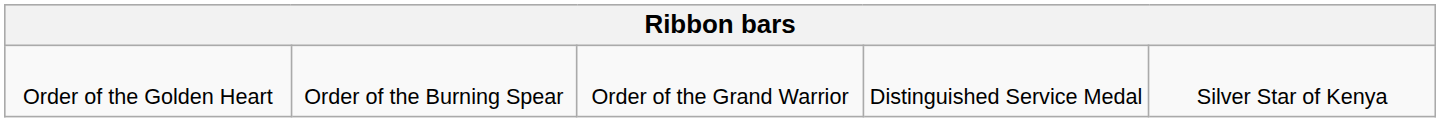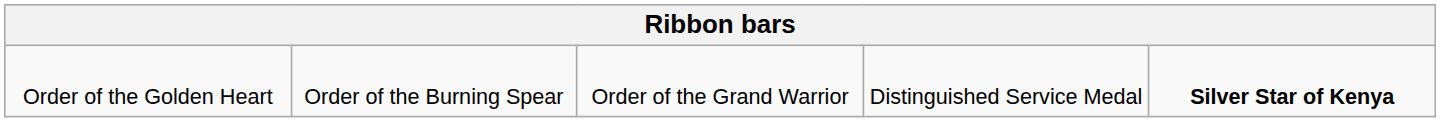(1292, 96) normal -> (1292, 95) bold
